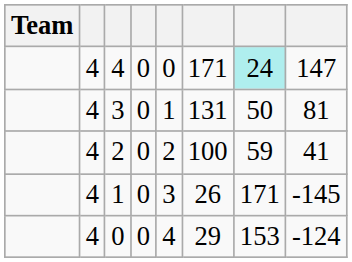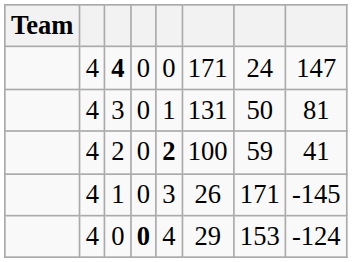(118, 67) normal -> (118, 67) bold
(260, 67) paleturquoise background -> (260, 67) no background
(169, 151) normal -> (169, 151) bold
(143, 236) normal -> (143, 236) bold
